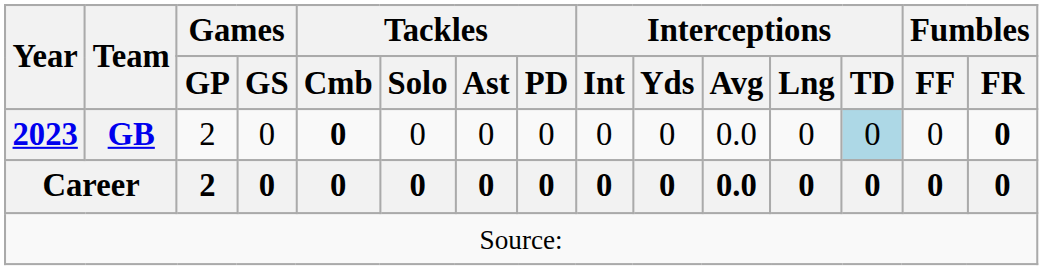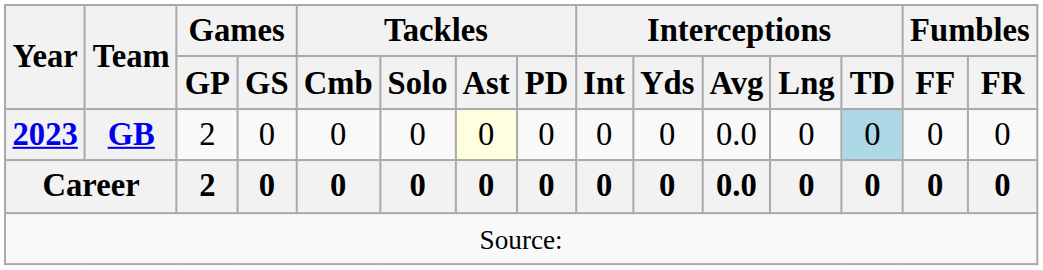(338, 133) bold -> (338, 133) normal
(486, 133) no background -> (486, 133) lightyellow background
(1003, 133) bold -> (1003, 133) normal
